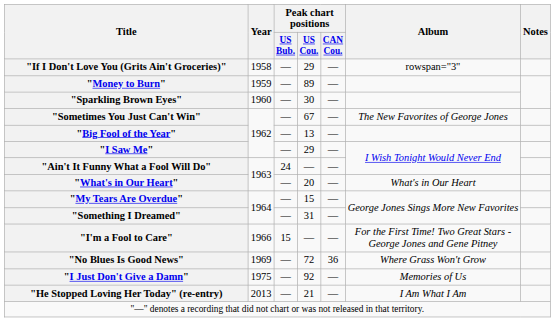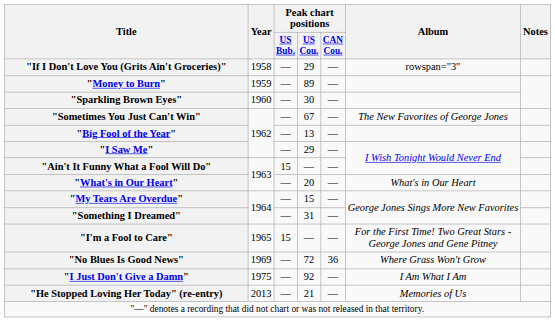(286, 166) 24 -> (286, 166) 15
(261, 238) 1966 -> (261, 238) 1965
(433, 277) Memories of Us -> (433, 277) I Am What I Am
(433, 293) I Am What I Am -> (433, 293) Memories of Us
